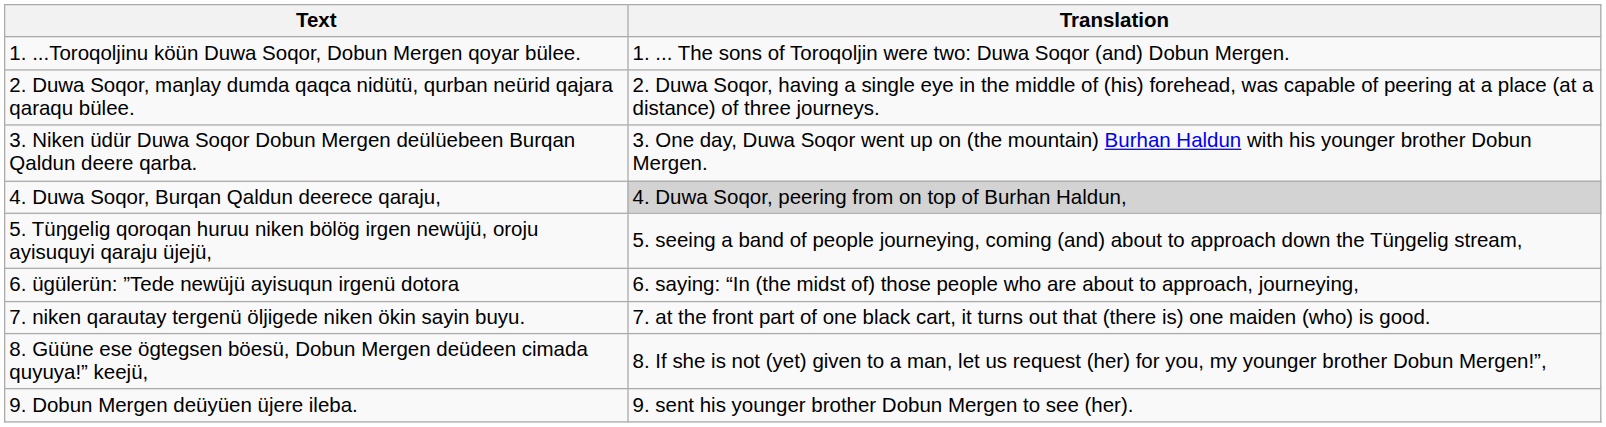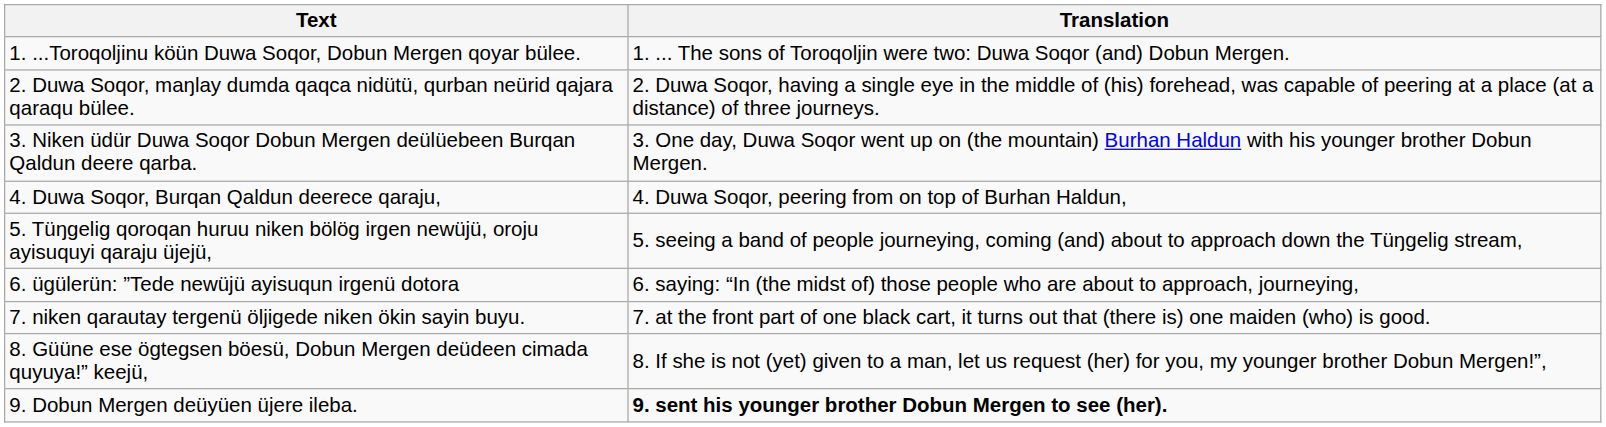(880, 196) lightgrey background -> (880, 196) no background
(883, 405) normal -> (900, 405) bold
